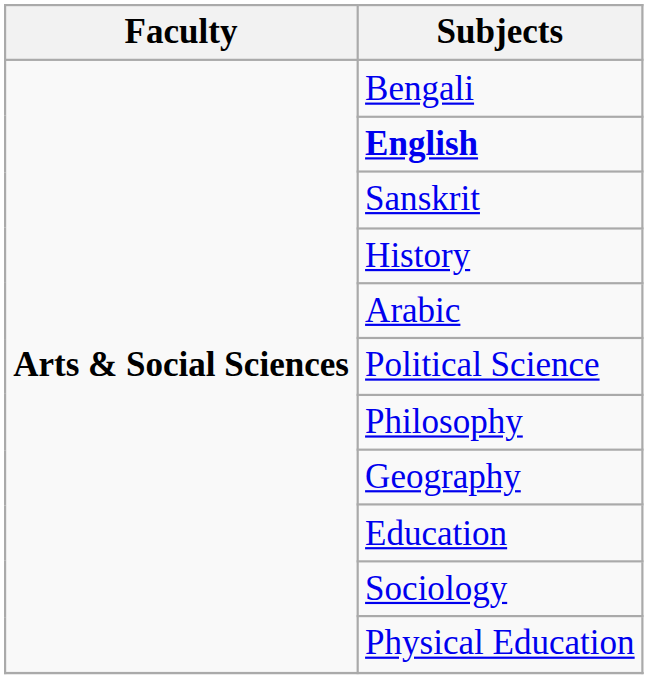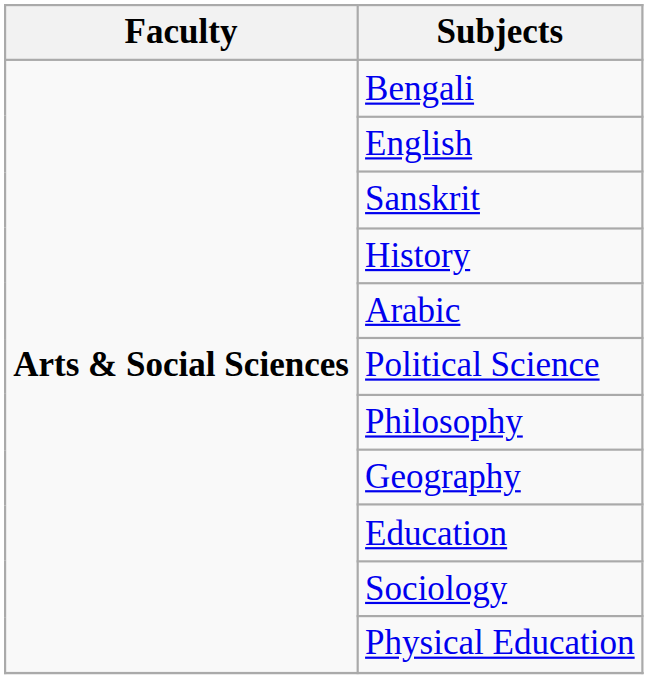(422, 143) bold -> (419, 143) normal
